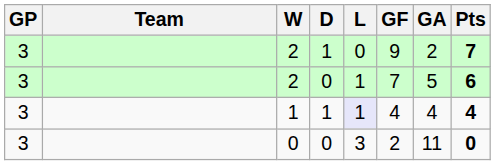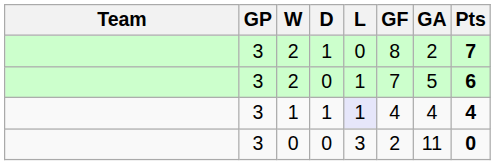columns swapped: (159, 19) <-> (23, 19)
(395, 50) 9 -> (395, 50) 8
